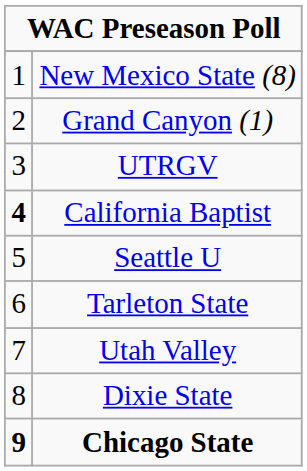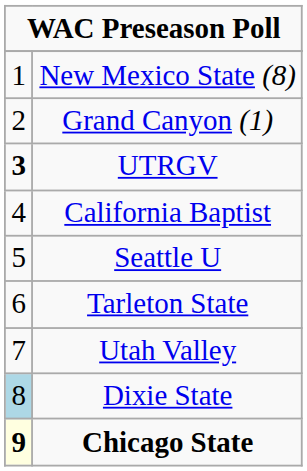(19, 166) normal -> (19, 166) bold
(19, 212) bold -> (19, 212) normal
(19, 395) no background -> (19, 395) lightblue background
(19, 441) no background -> (19, 441) lightyellow background
